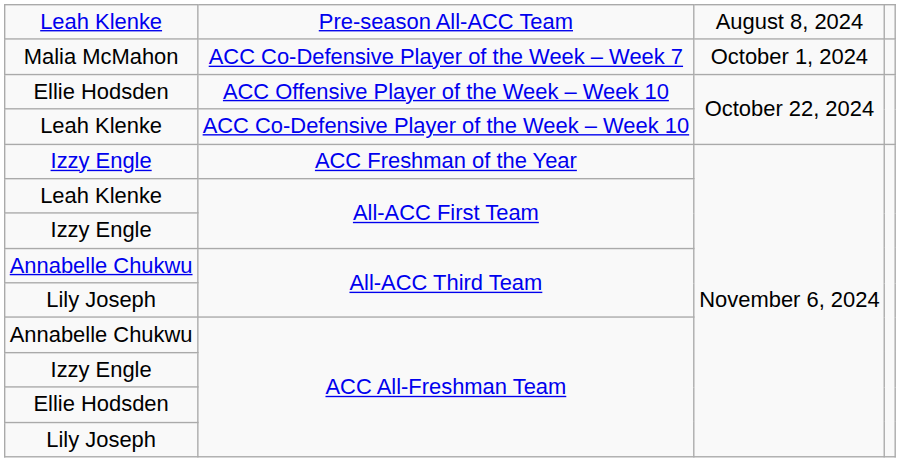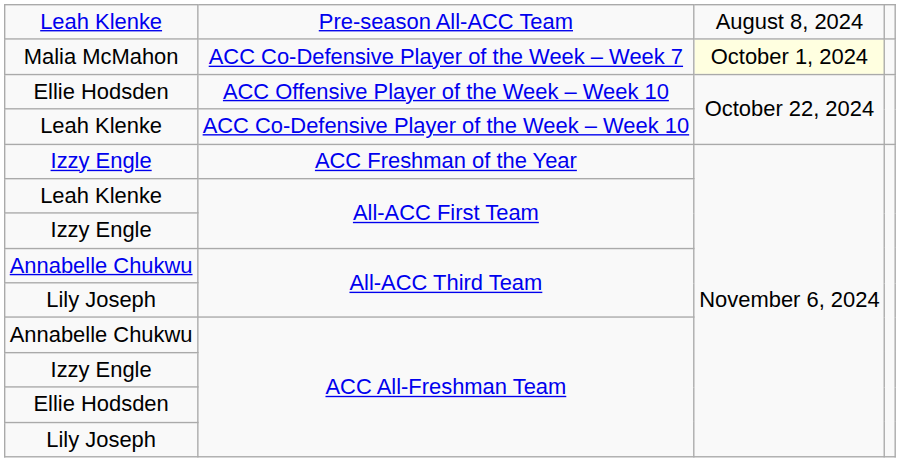(789, 56) no background -> (789, 56) lightyellow background
